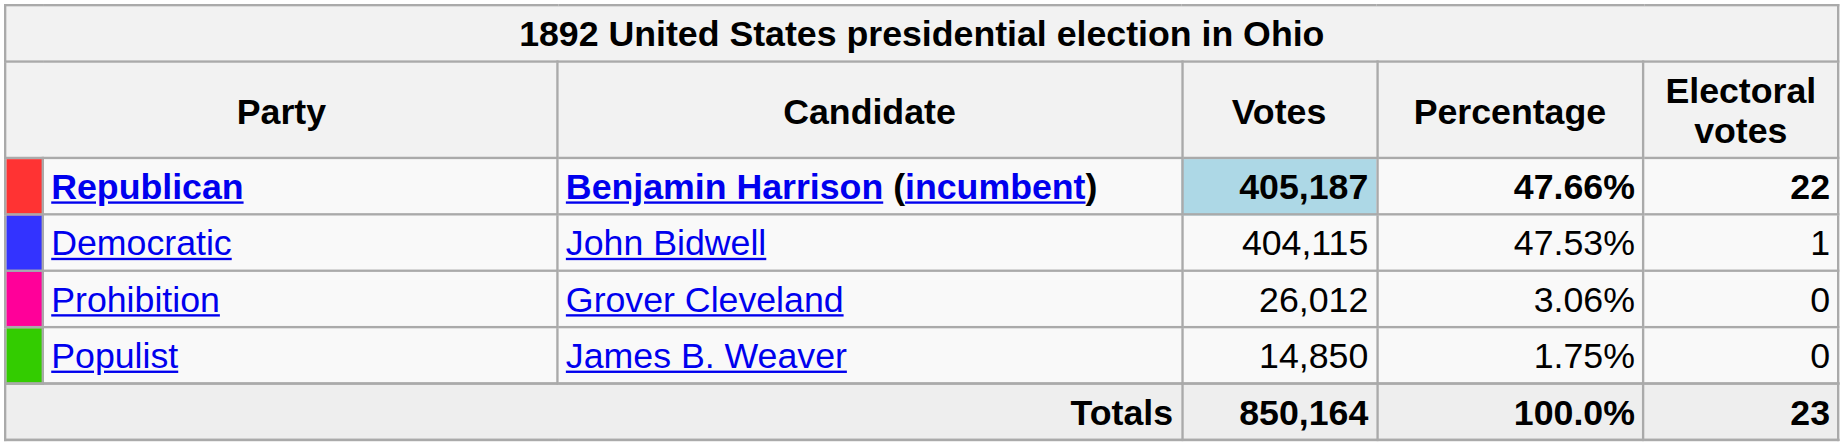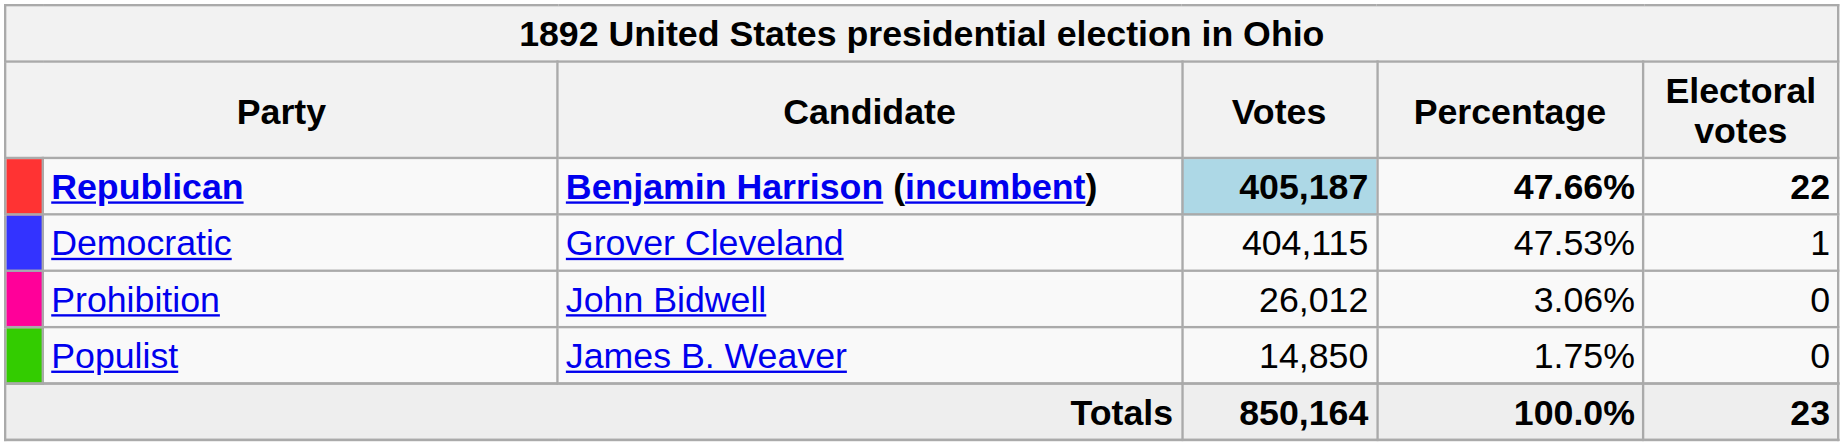(666, 243) John Bidwell -> (705, 243) Grover Cleveland
(705, 300) Grover Cleveland -> (666, 300) John Bidwell
